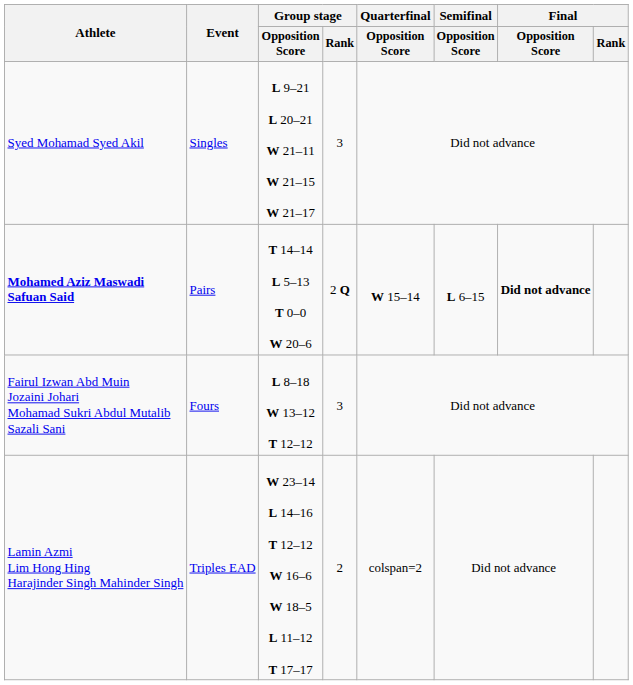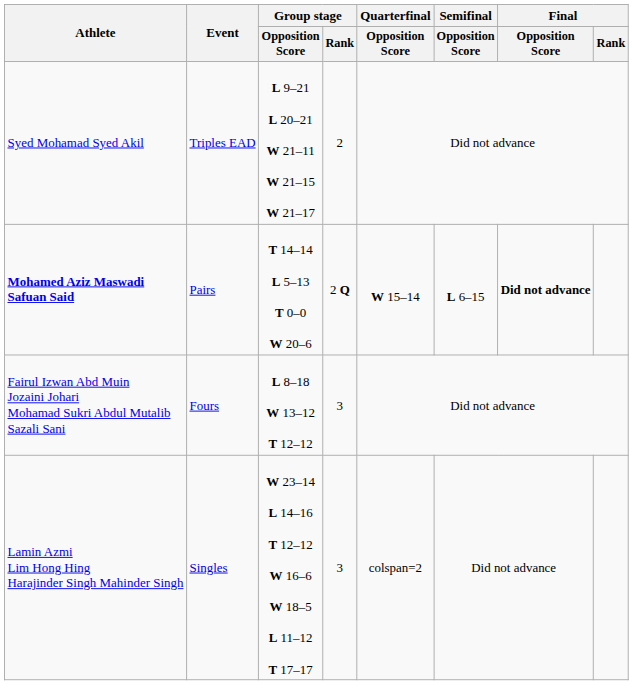(209, 142) Singles -> (223, 142) Triples EAD
(340, 142) 3 -> (340, 142) 2
(223, 567) Triples EAD -> (209, 567) Singles
(340, 567) 2 -> (340, 567) 3
